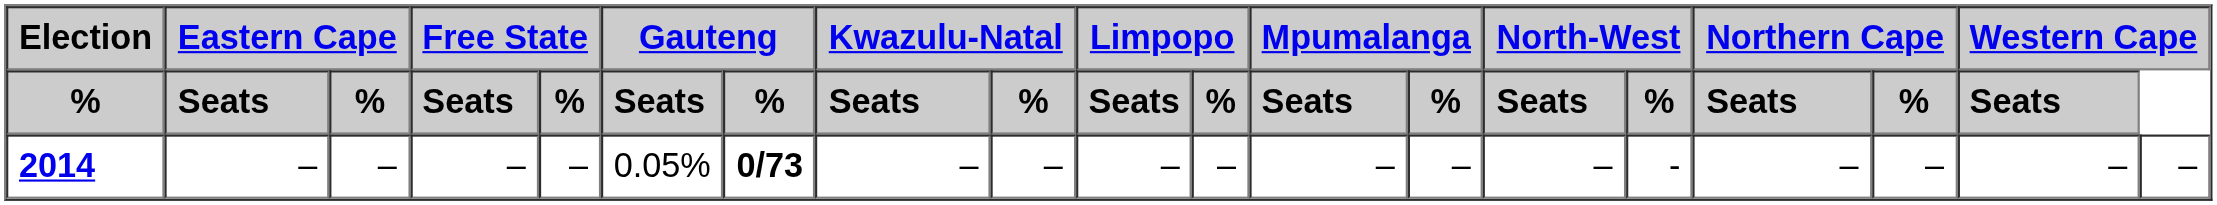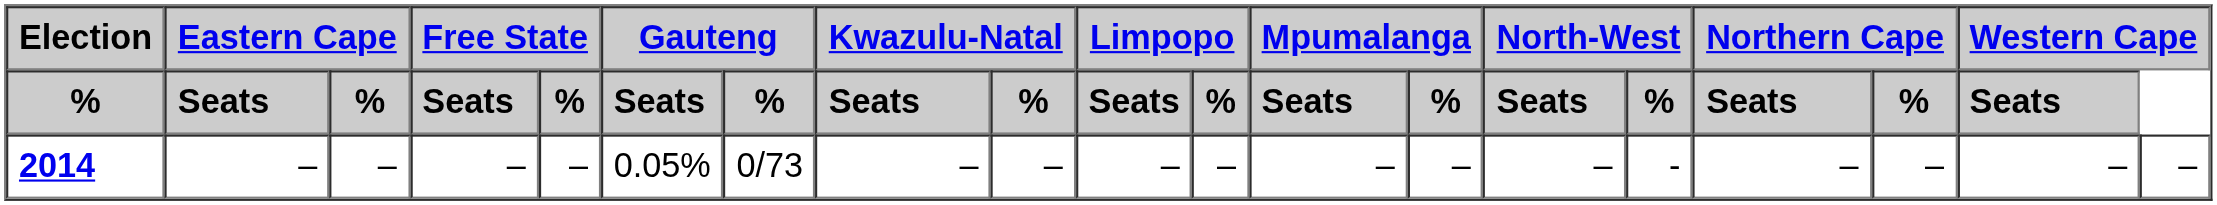(770, 166) bold -> (770, 166) normal
